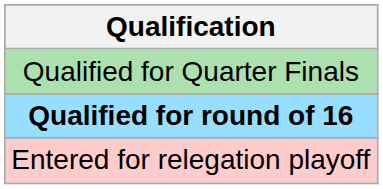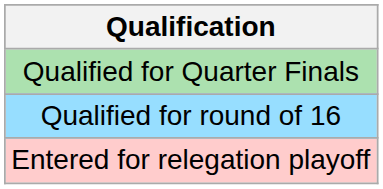(191, 115) bold -> (191, 115) normal
